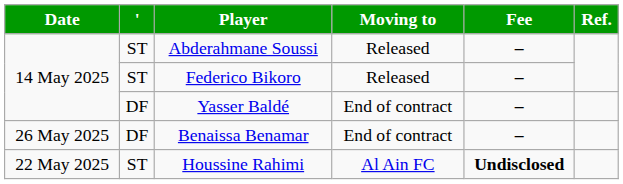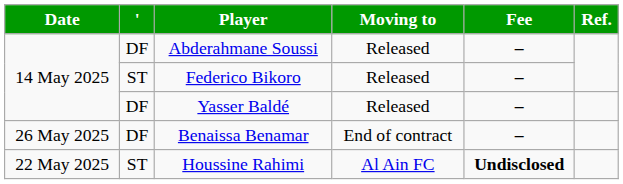(137, 48) ST -> (137, 48) DF
(398, 106) End of contract -> (398, 106) Released
